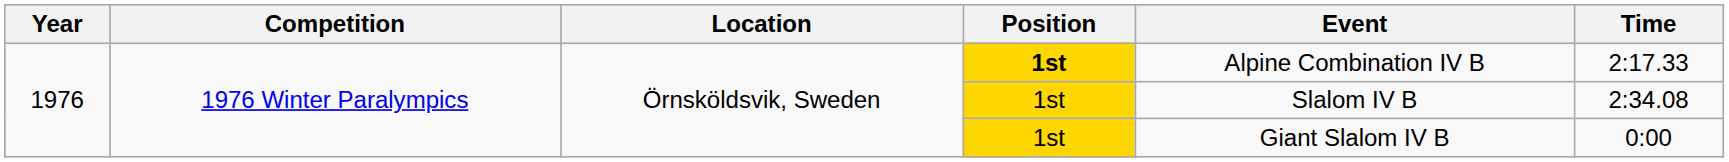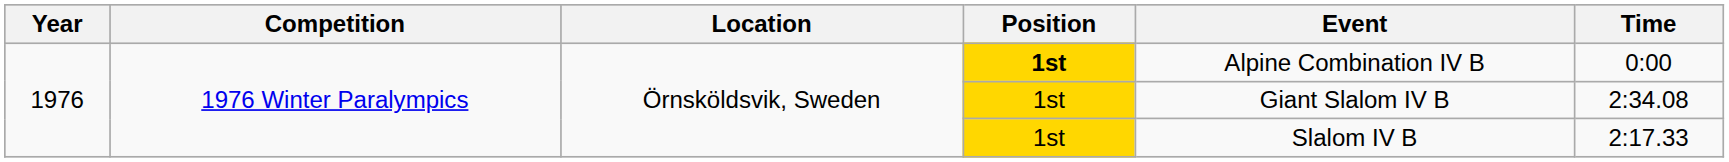(1649, 62) 2:17.33 -> (1649, 62) 0:00
(1355, 100) Slalom IV B -> (1355, 100) Giant Slalom IV B
(1355, 138) Giant Slalom IV B -> (1355, 138) Slalom IV B
(1649, 138) 0:00 -> (1649, 138) 2:17.33
